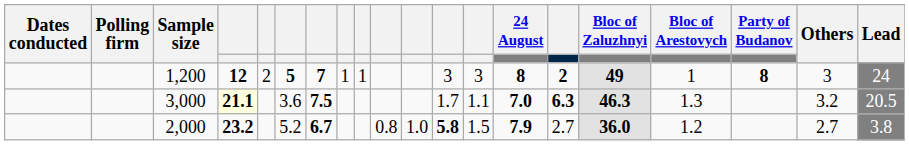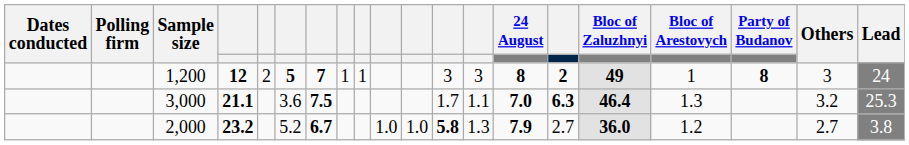(238, 102) lightyellow background -> (238, 102) no background
(615, 102) 46.3 -> (615, 102) 46.4
(881, 102) 20.5 -> (881, 102) 25.3
(386, 127) 0.8 -> (386, 127) 1.0
(478, 127) 1.5 -> (478, 127) 1.3
